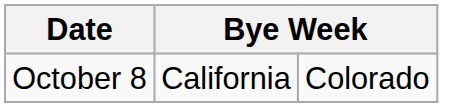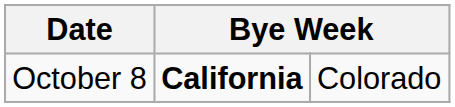(226, 78) normal -> (232, 78) bold
